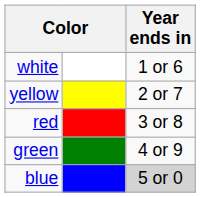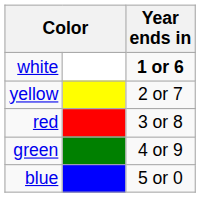(160, 66) normal -> (160, 66) bold
(160, 178) lightgrey background -> (160, 178) no background
